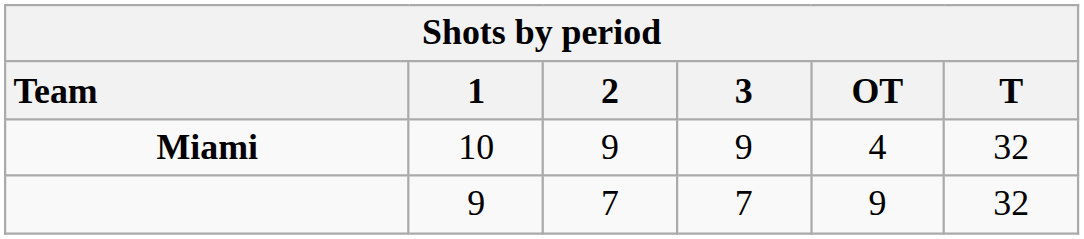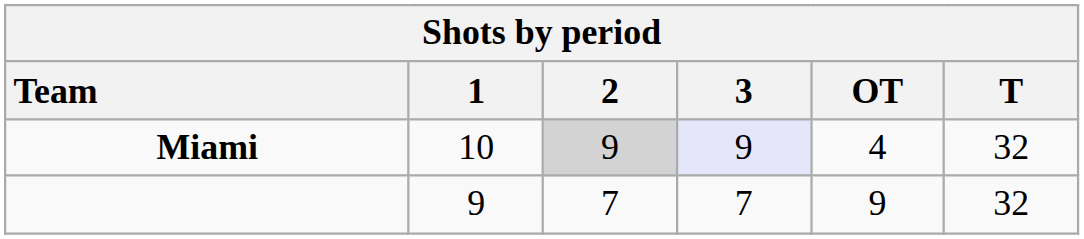(610, 146) no background -> (610, 146) lightgrey background
(744, 146) no background -> (744, 146) lavender background
